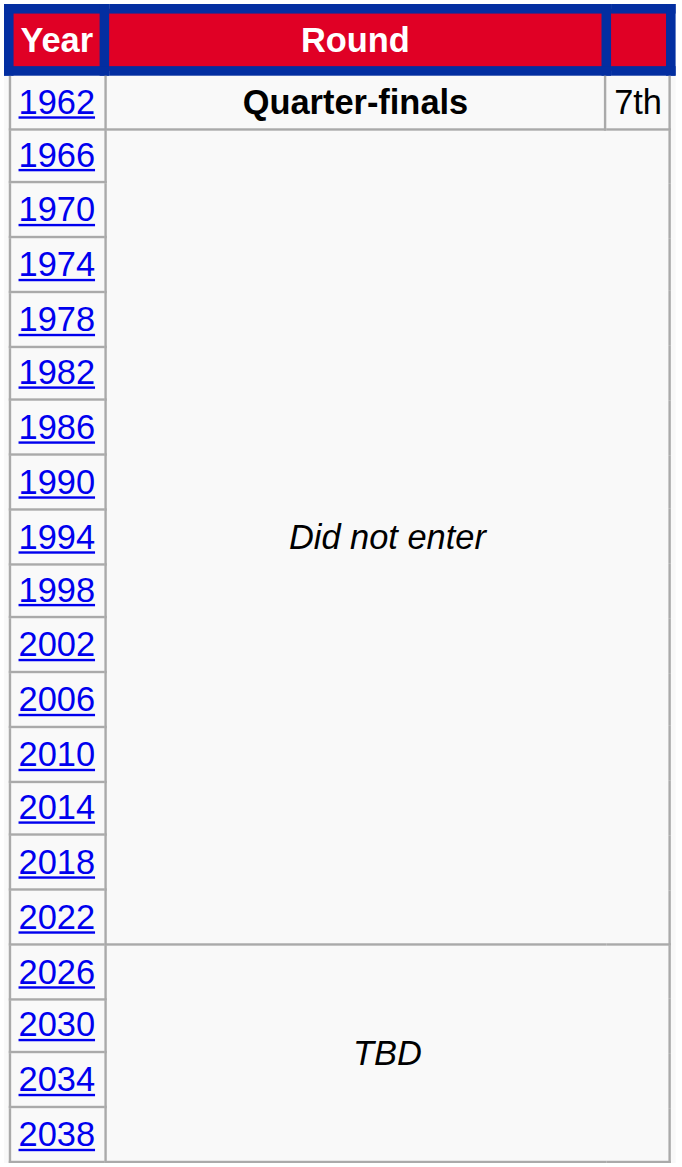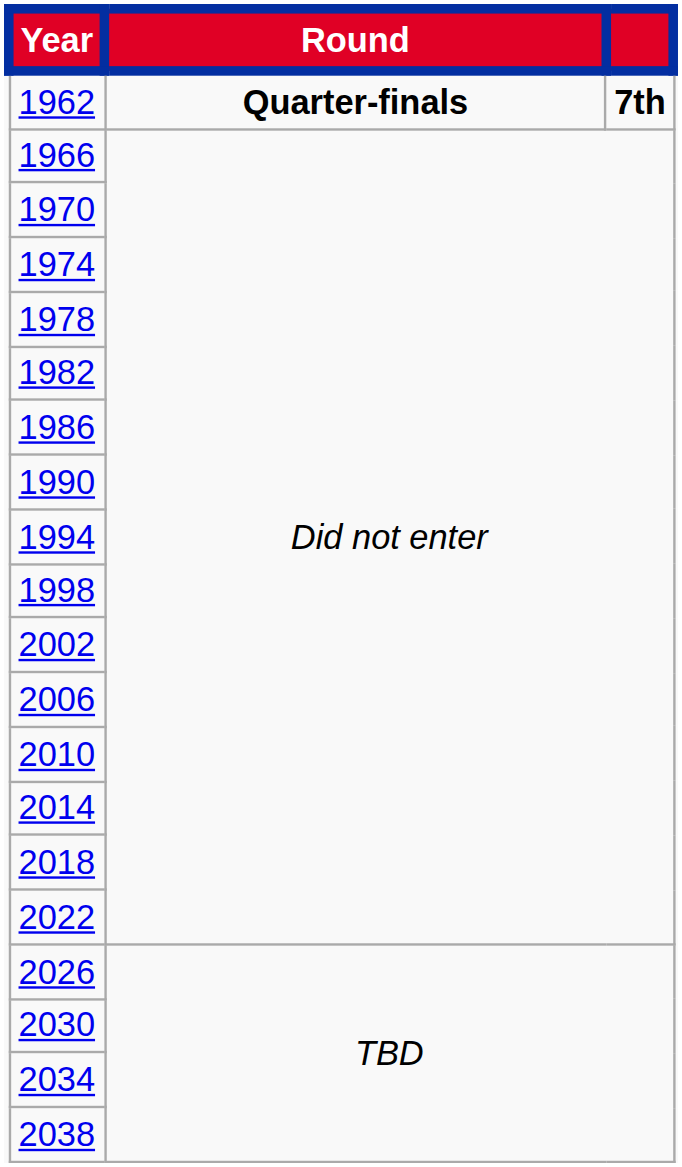(638, 101) normal -> (640, 101) bold
